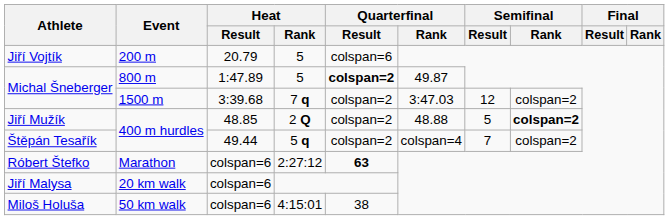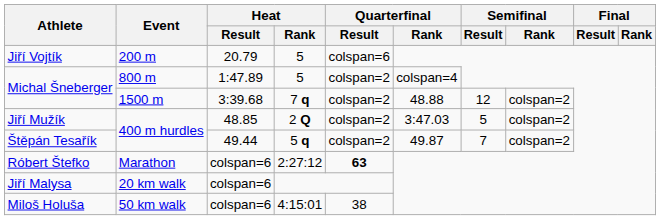(361, 78) bold -> (359, 78) normal
(431, 78) 49.87 -> (427, 78) colspan=4
(431, 99) 3:47.03 -> (427, 99) 48.88
(431, 120) 48.88 -> (427, 120) 3:47.03
(546, 120) bold -> (539, 120) normal
(431, 141) colspan=4 -> (427, 141) 49.87
